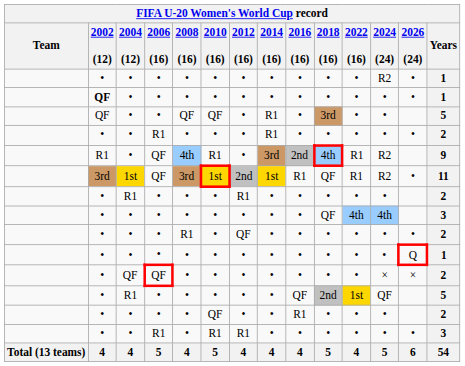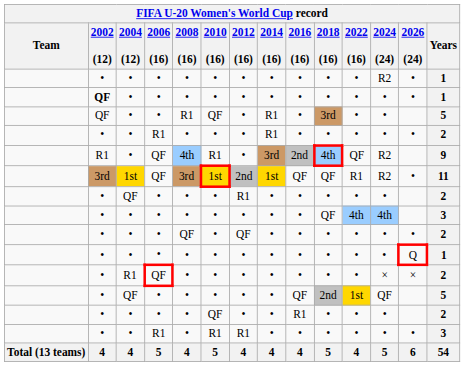(187, 115) QF -> (187, 115) R1
(357, 155) R1 -> (357, 155) QF
(300, 175) R1 -> (300, 175) QF
(130, 195) R1 -> (130, 195) QF
(187, 234) R1 -> (187, 234) QF
(130, 274) QF -> (130, 274) R1
(130, 295) R1 -> (130, 295) QF
